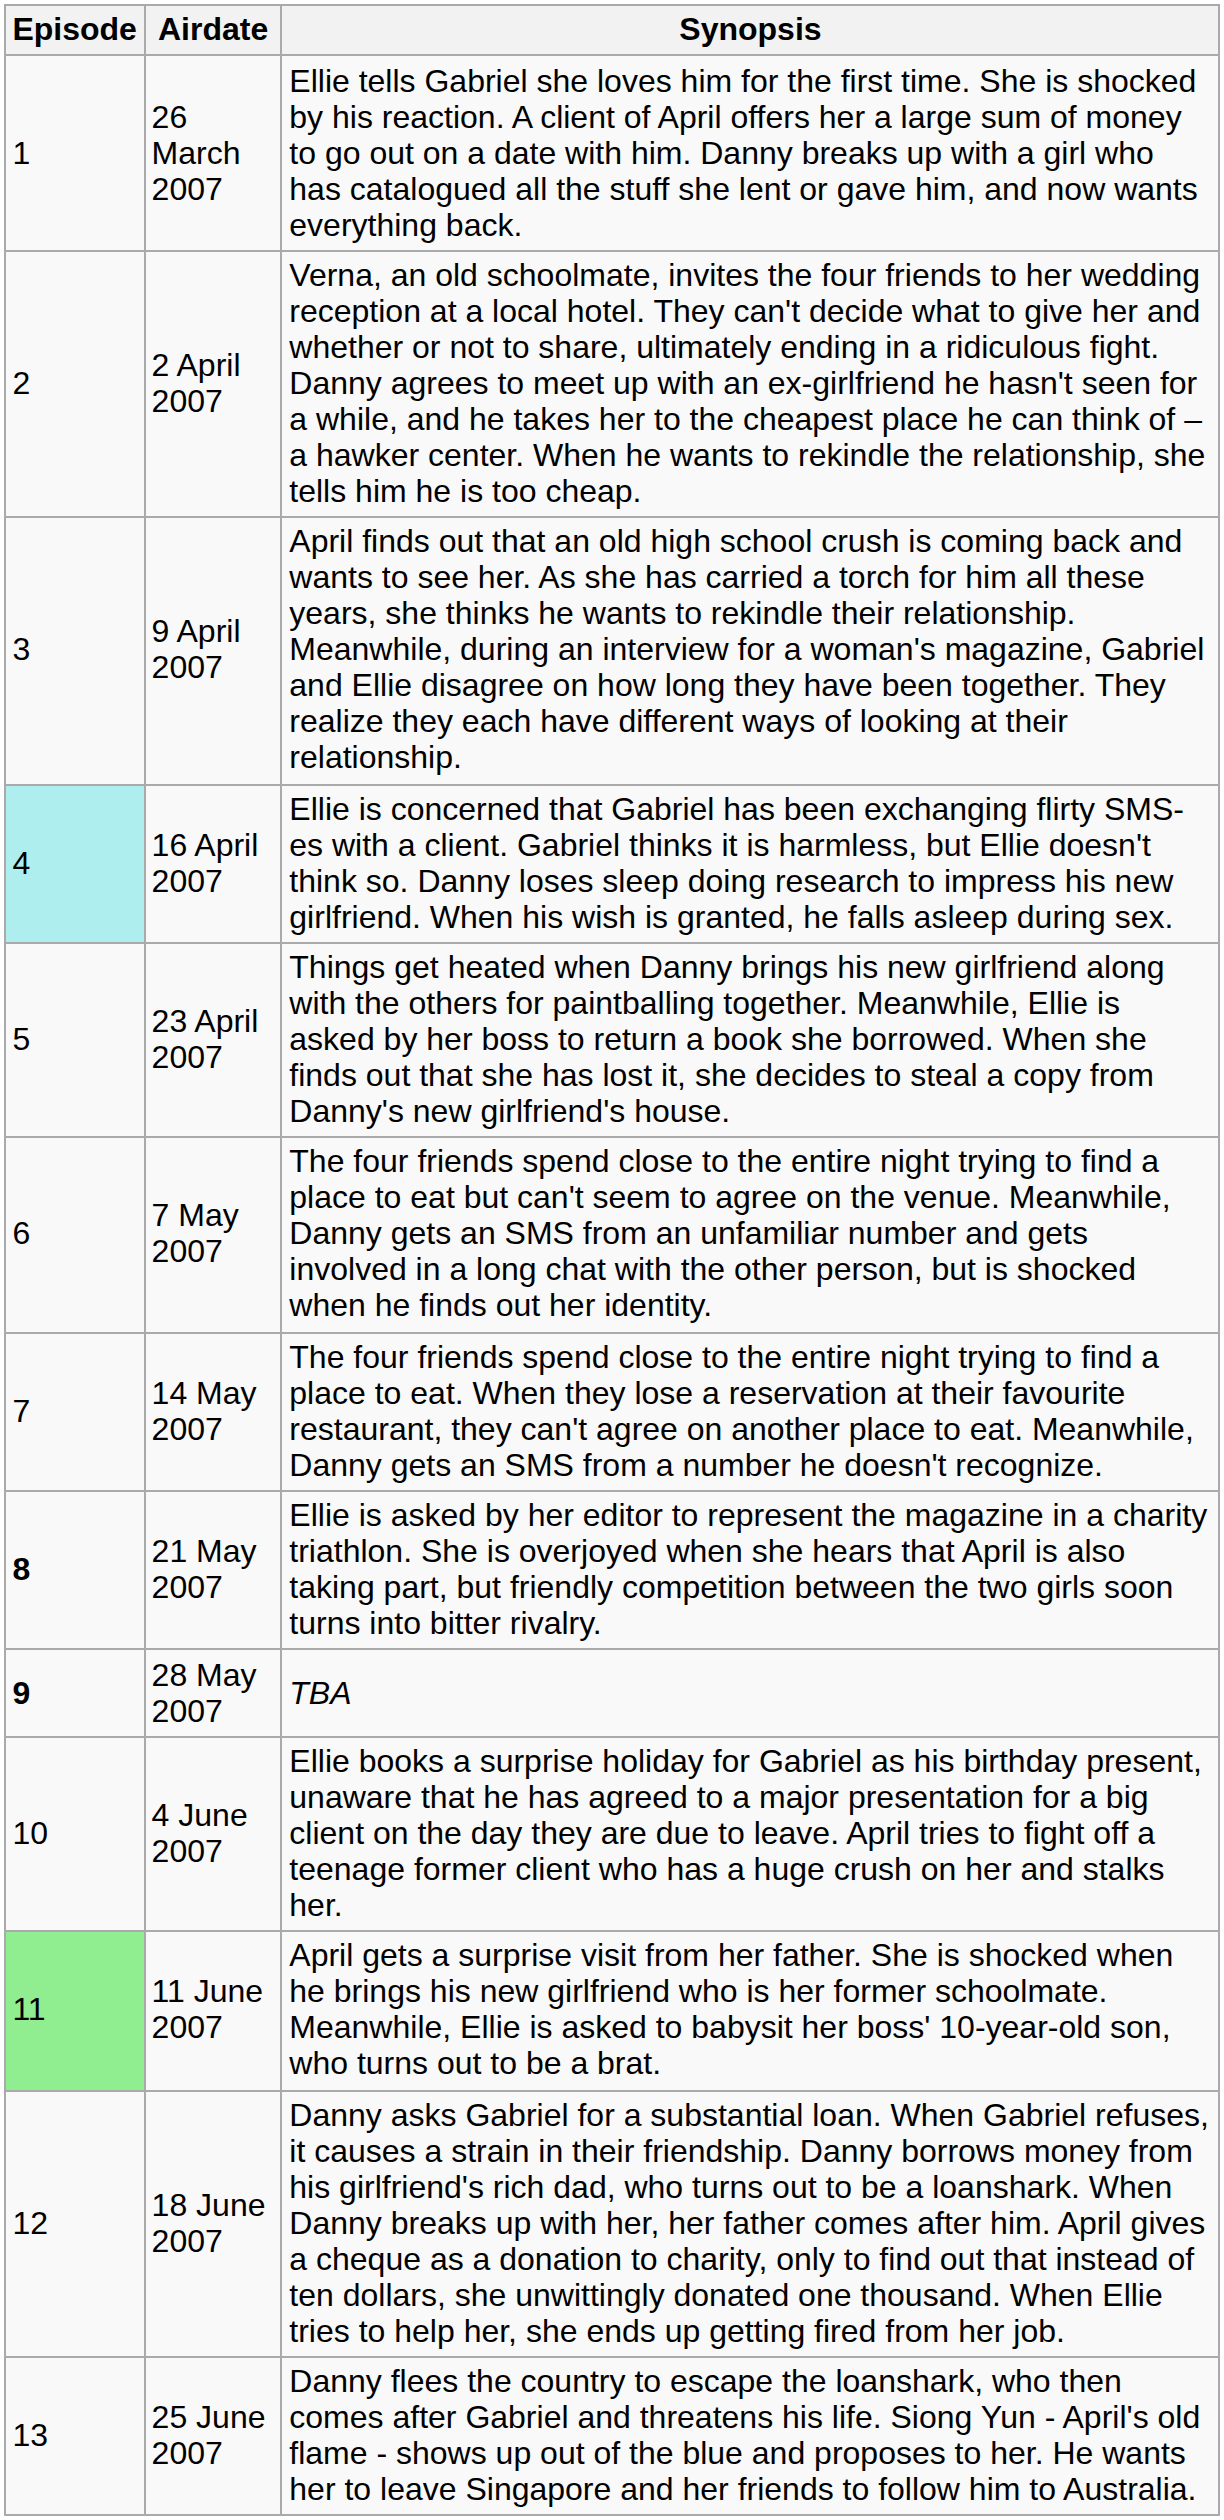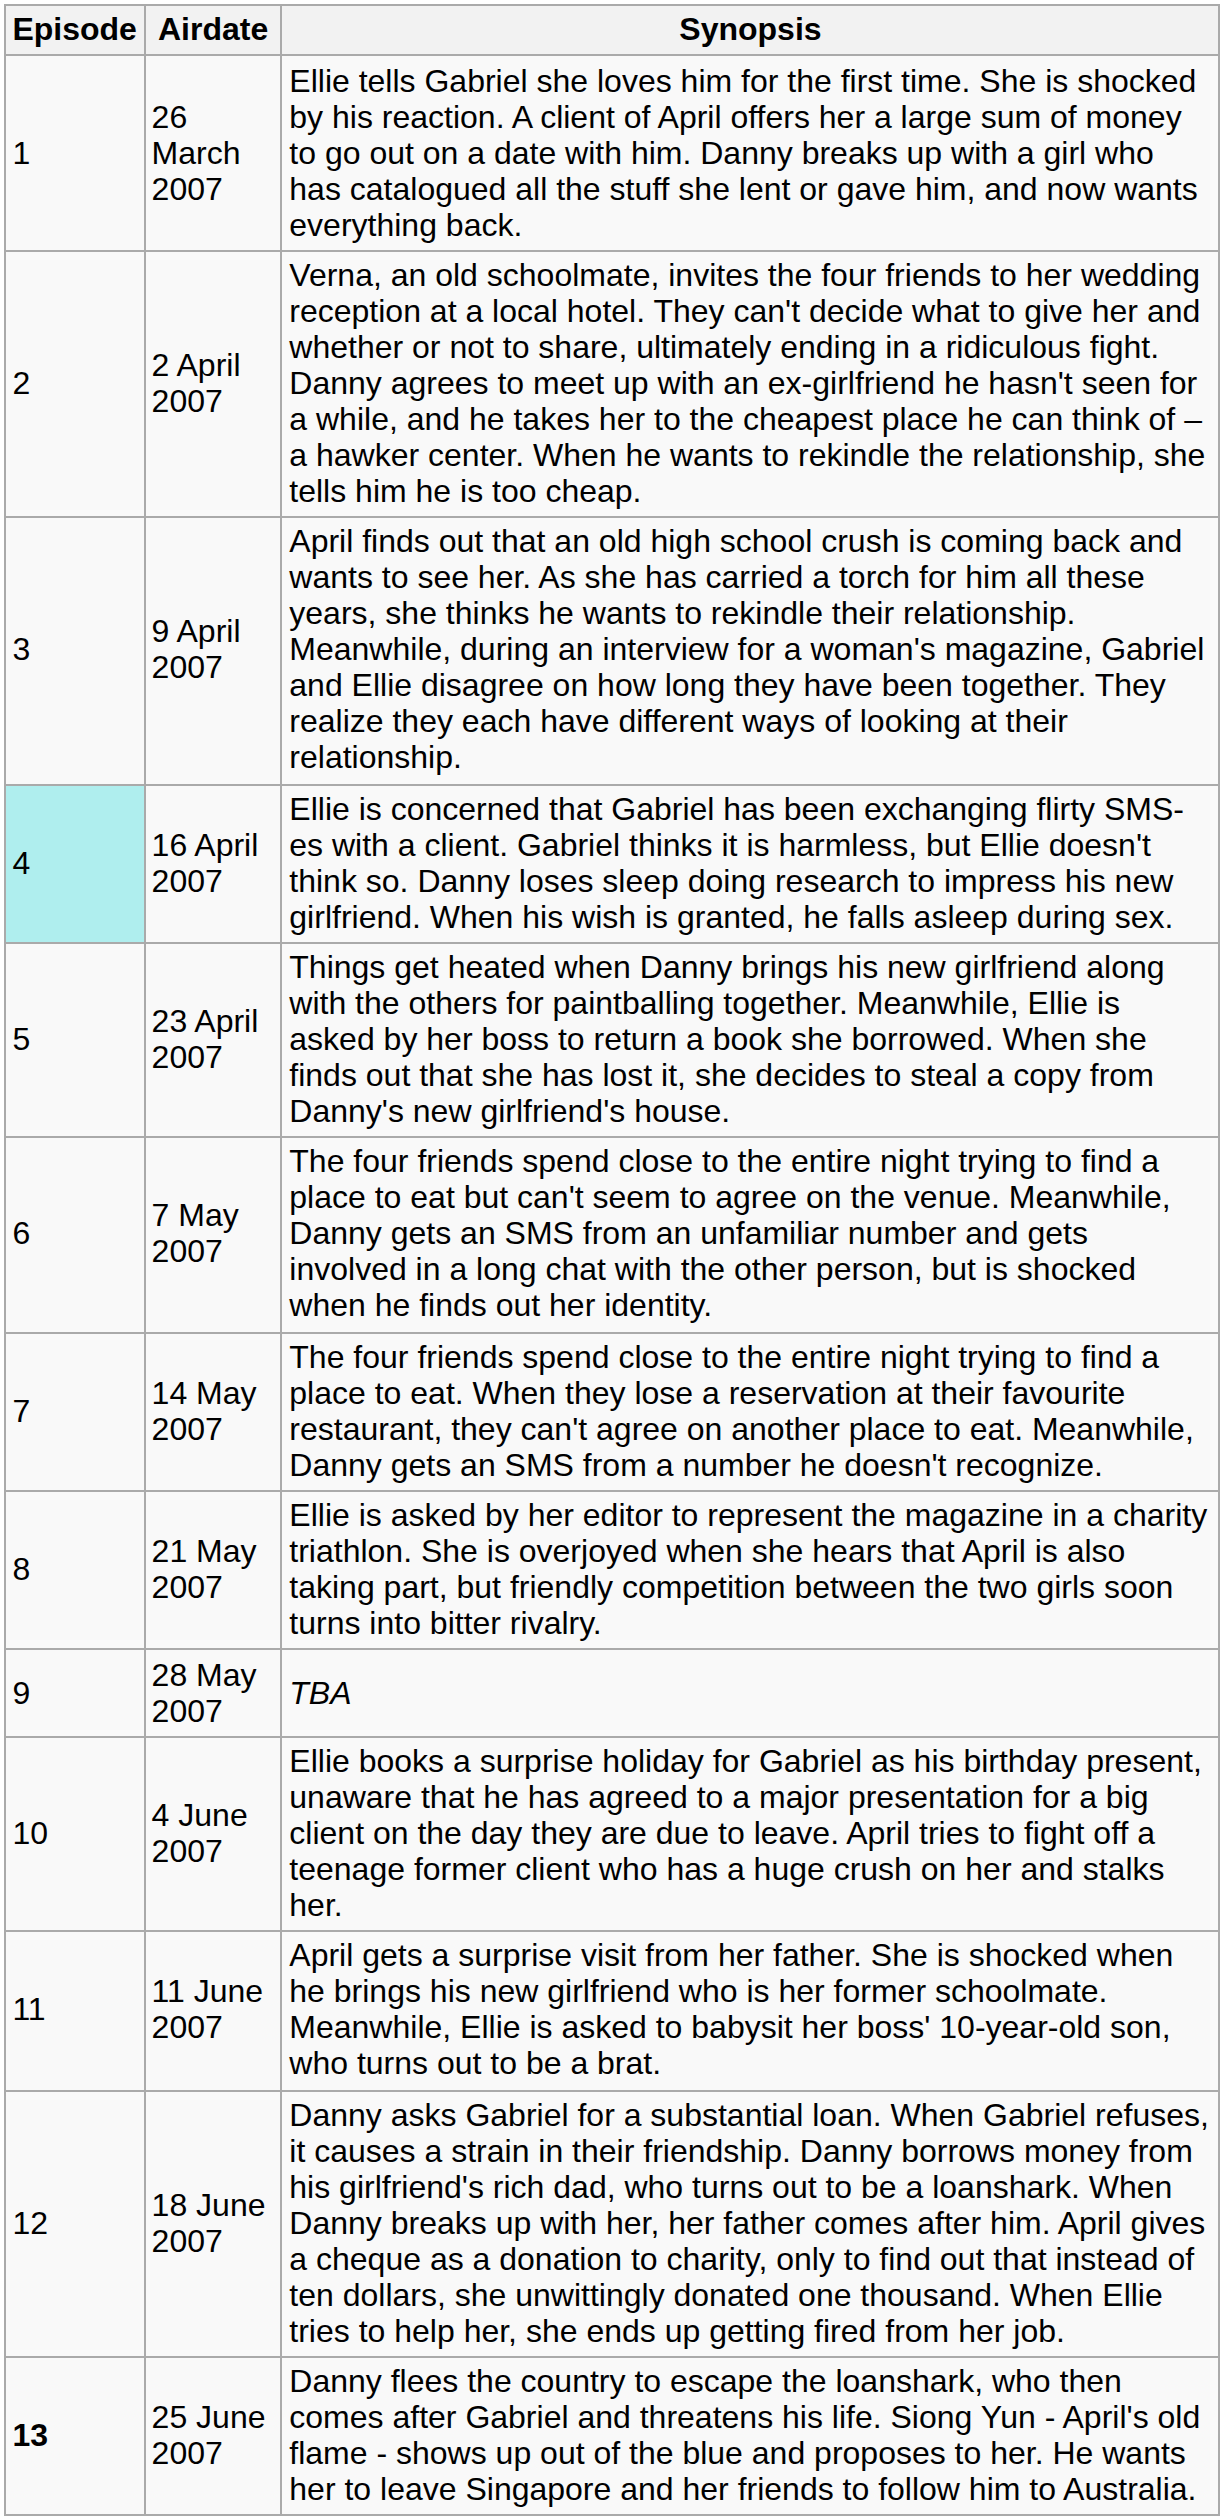(21, 1569) bold -> (21, 1569) normal
(21, 1692) bold -> (21, 1692) normal
(29, 2010) lightgreen background -> (29, 2010) no background
(30, 2435) normal -> (30, 2435) bold
